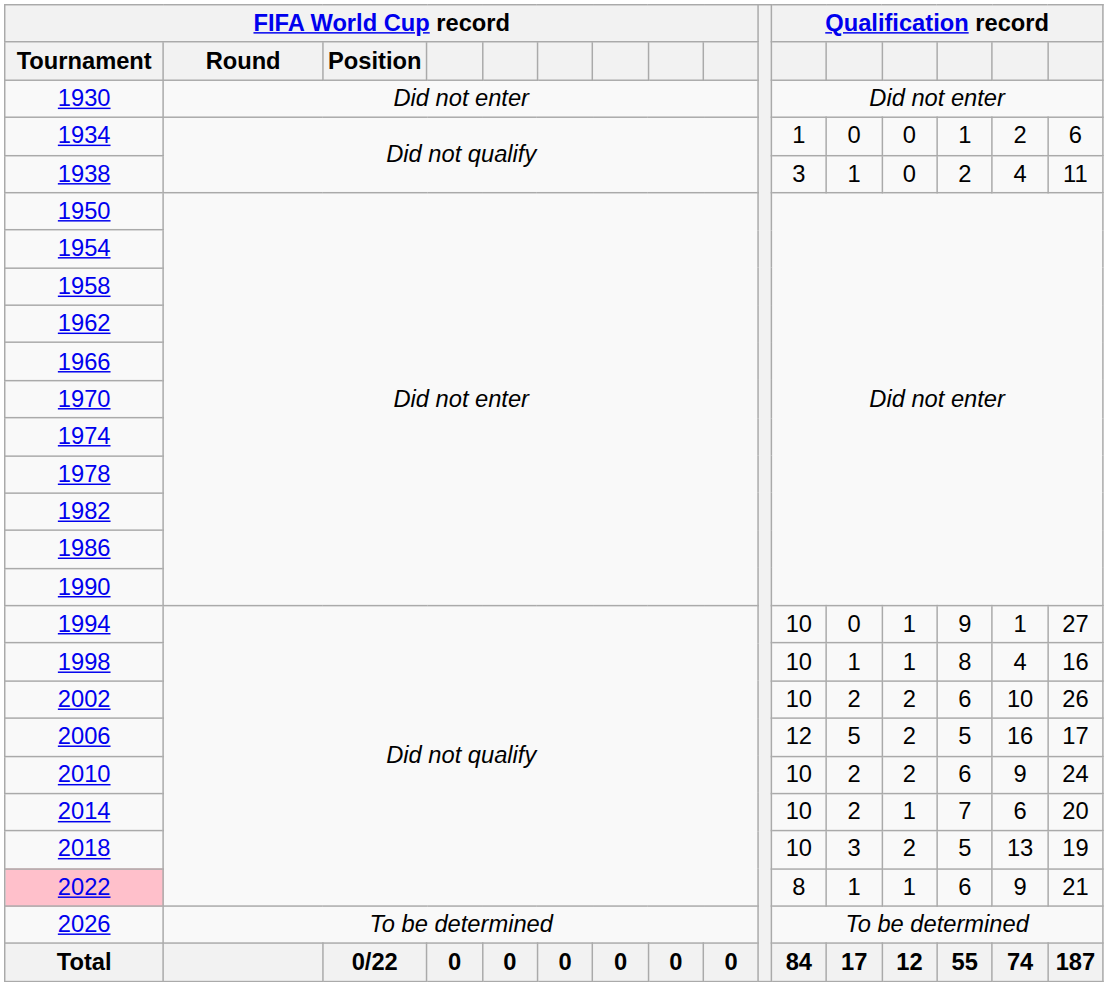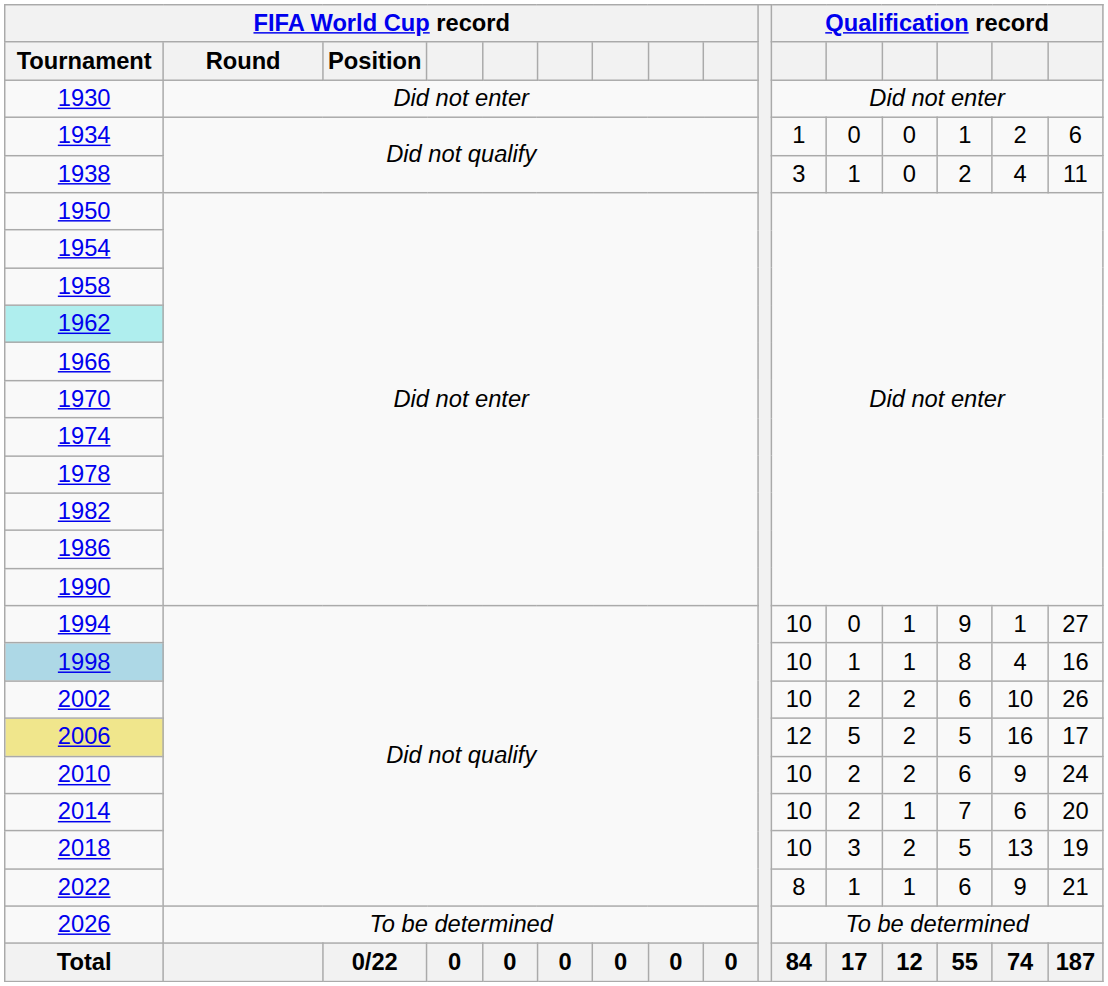(84, 323) no background -> (84, 323) paleturquoise background
(84, 661) no background -> (84, 661) lightblue background
(84, 736) no background -> (84, 736) khaki background
(84, 887) pink background -> (84, 887) no background
